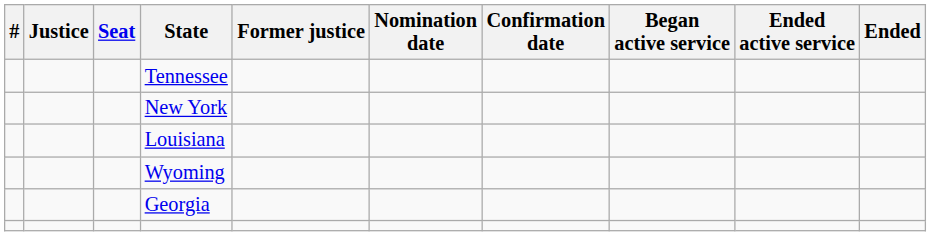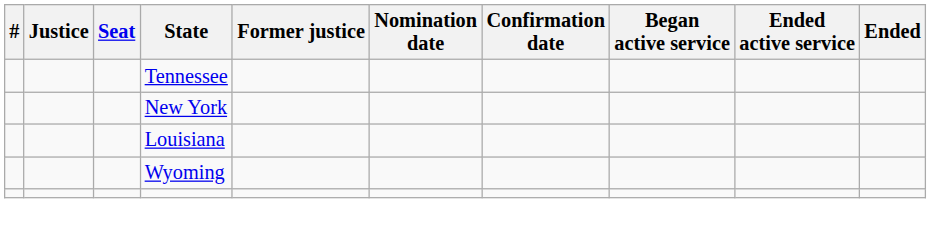- row: (177, 204)
